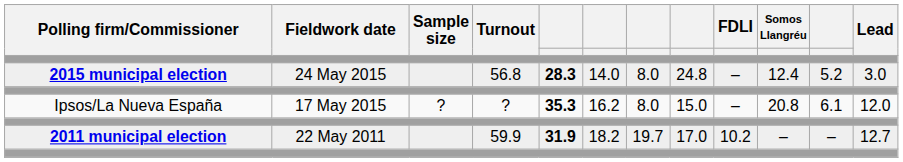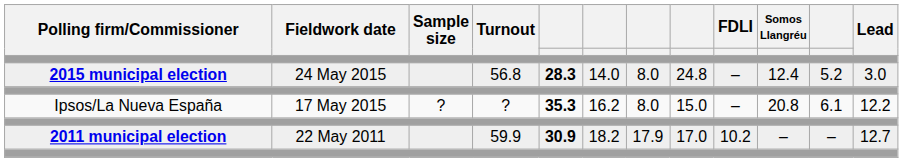(875, 106) 12.0 -> (875, 106) 12.2
(560, 137) 31.9 -> (560, 137) 30.9
(648, 137) 19.7 -> (648, 137) 17.9
